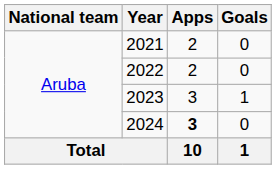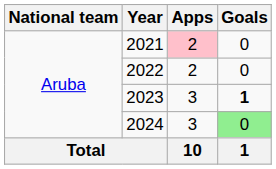(192, 44) no background -> (192, 44) pink background
(245, 97) normal -> (245, 97) bold
(192, 124) bold -> (192, 124) normal
(245, 124) no background -> (245, 124) lightgreen background
